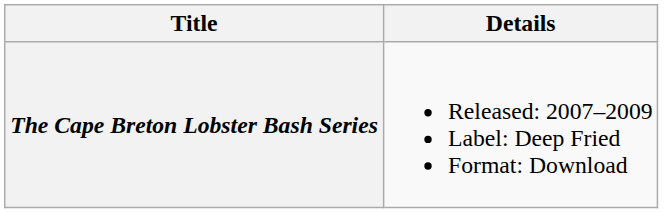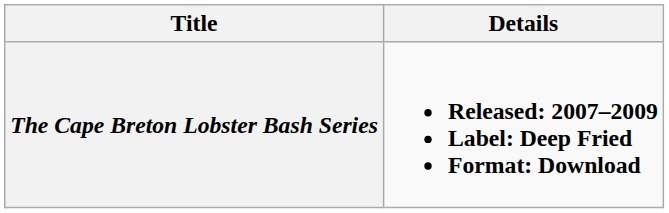(521, 138) normal -> (523, 138) bold
